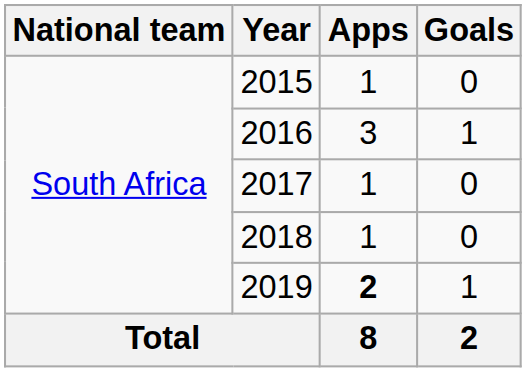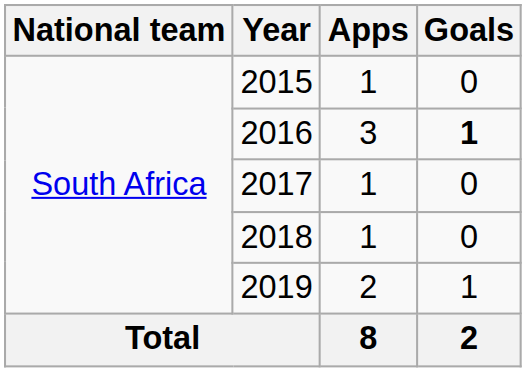(469, 133) normal -> (469, 133) bold
(368, 287) bold -> (368, 287) normal
